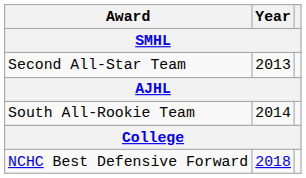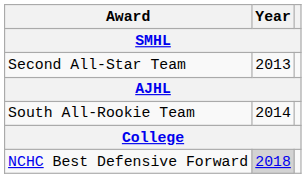(273, 162) no background -> (273, 162) lightgrey background
